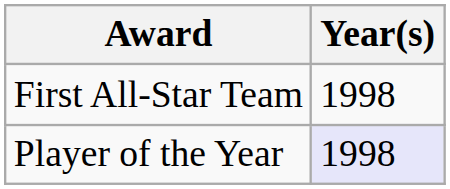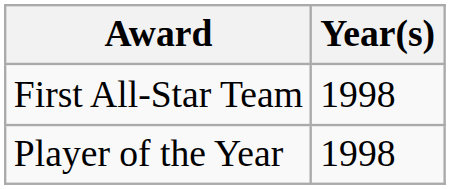(358, 153) lavender background -> (358, 153) no background
